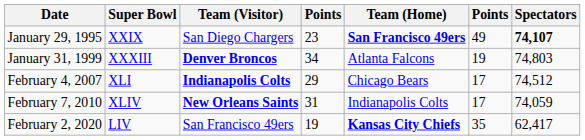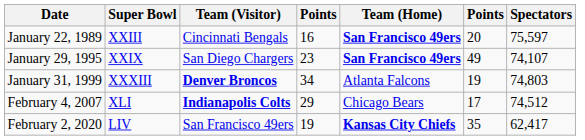+ row: (55, 37)
(534, 37) bold -> (529, 59) normal
- row: (55, 102)
